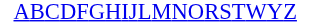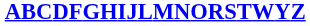(155, 11) normal -> (155, 11) bold
